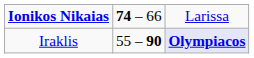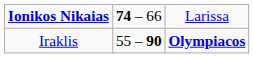(207, 40) lavender background -> (207, 40) no background
